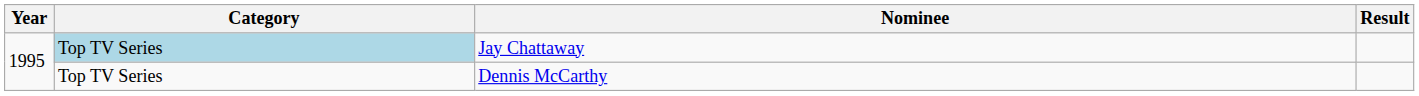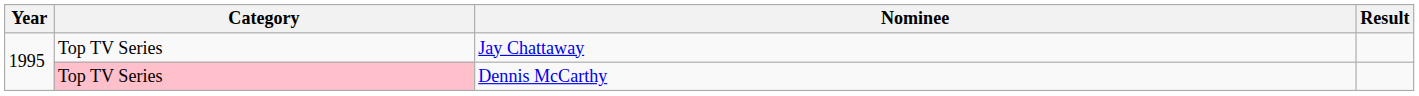(110, 47) lightblue background -> (110, 47) no background
(110, 76) no background -> (110, 76) pink background
